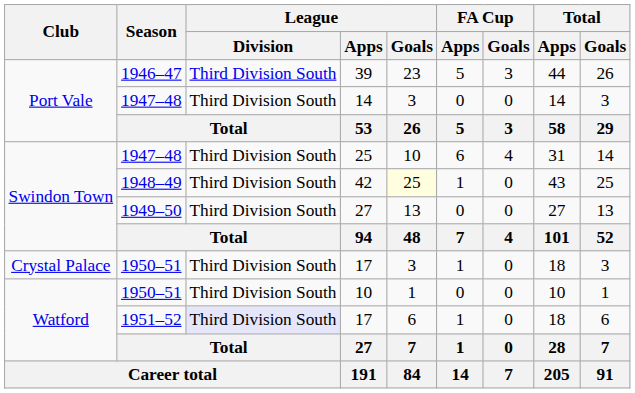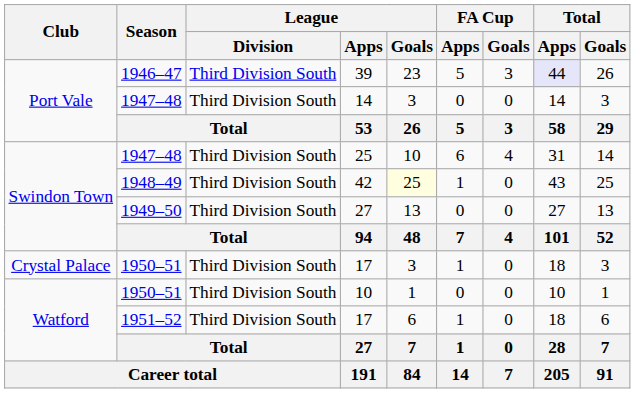(557, 73) no background -> (557, 73) lavender background
(263, 319) lavender background -> (263, 319) no background
